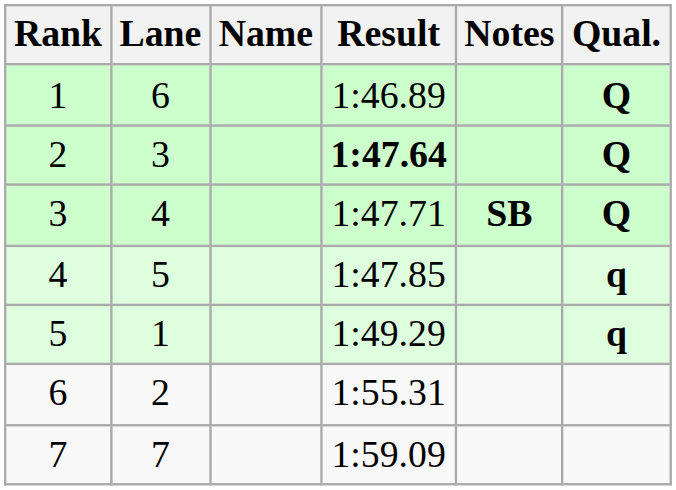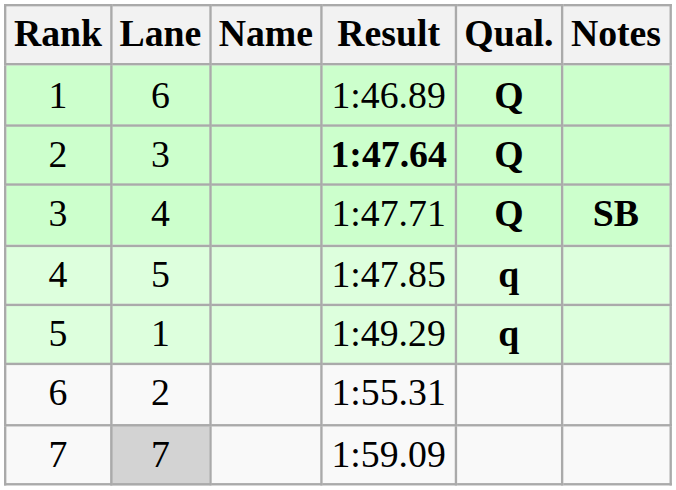columns swapped: (509, 34) <-> (616, 34)
(160, 453) no background -> (160, 453) lightgrey background
